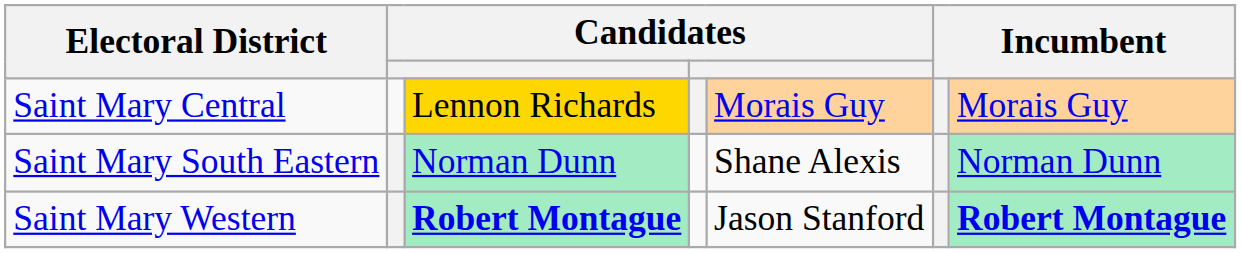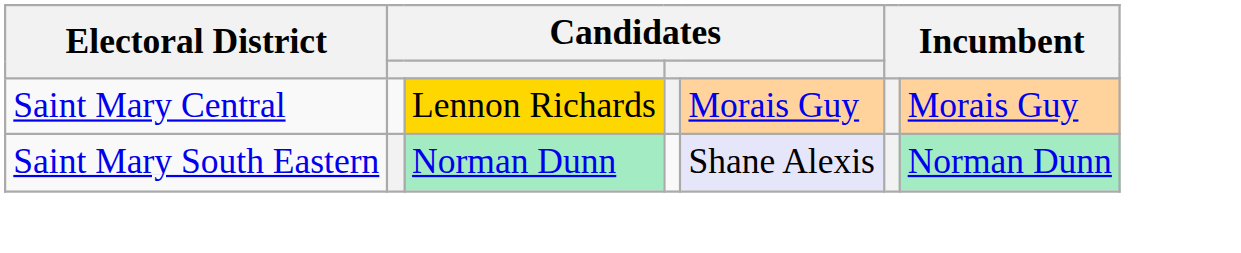(807, 161) no background -> (782, 161) lavender background
- row: (155, 218)
